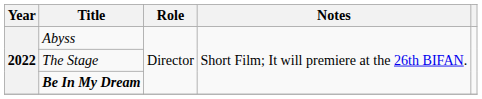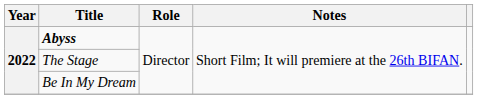(59, 37) normal -> (59, 37) bold
(91, 82) bold -> (89, 82) normal
